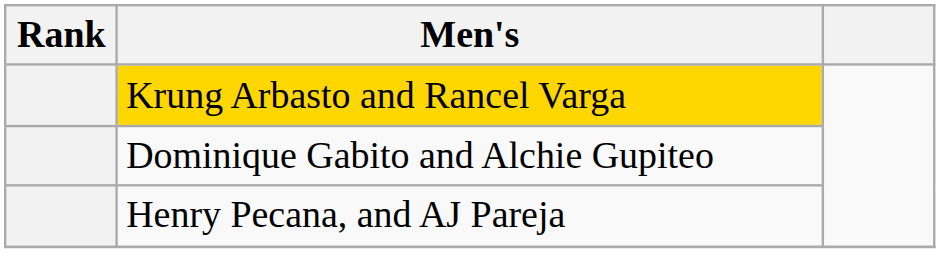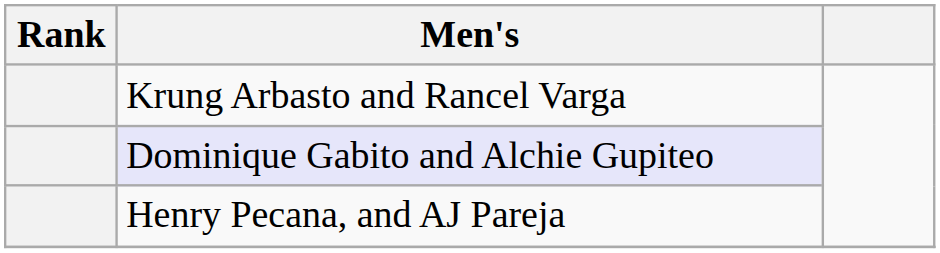(376, 94) gold background -> (376, 94) no background
(420, 154) no background -> (420, 154) lavender background
